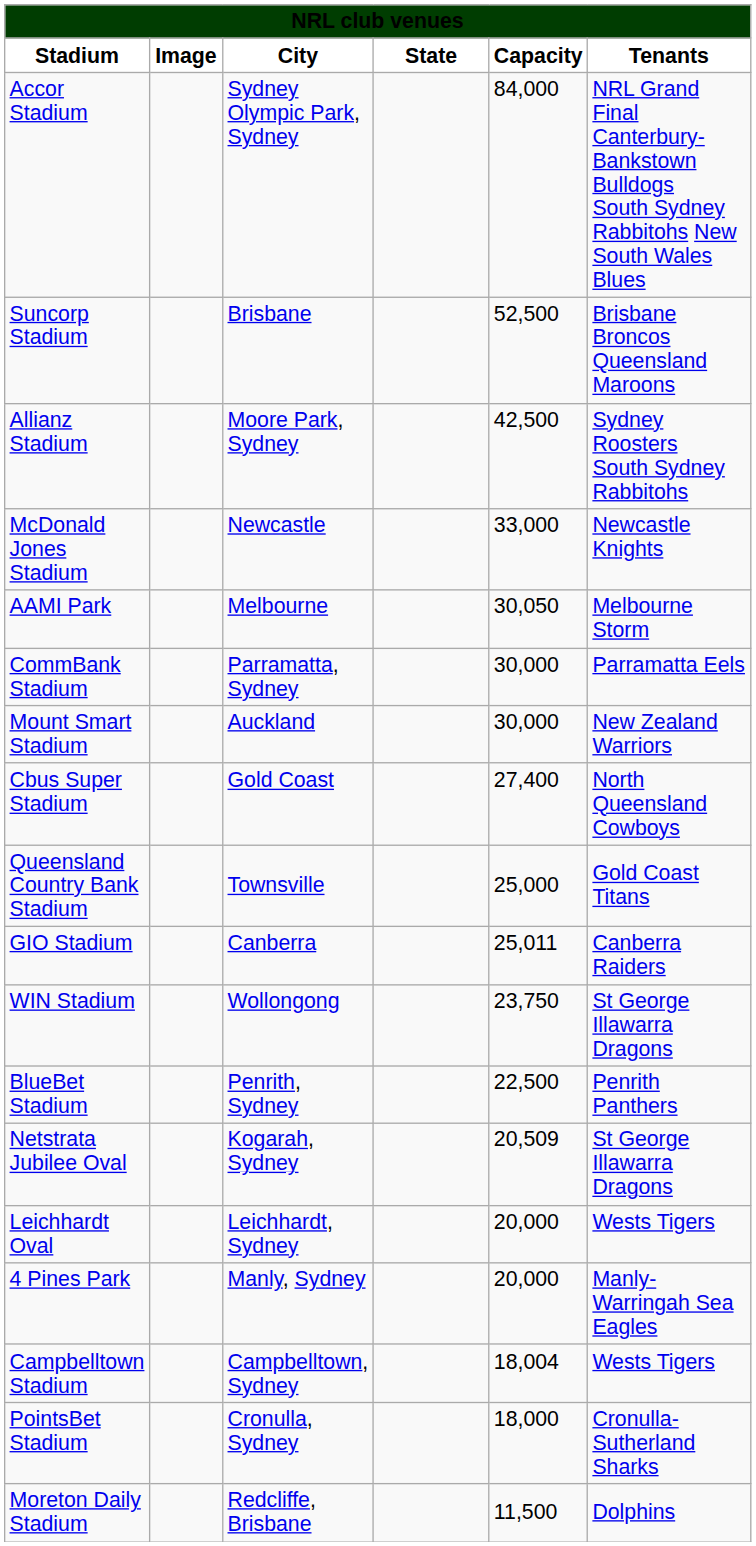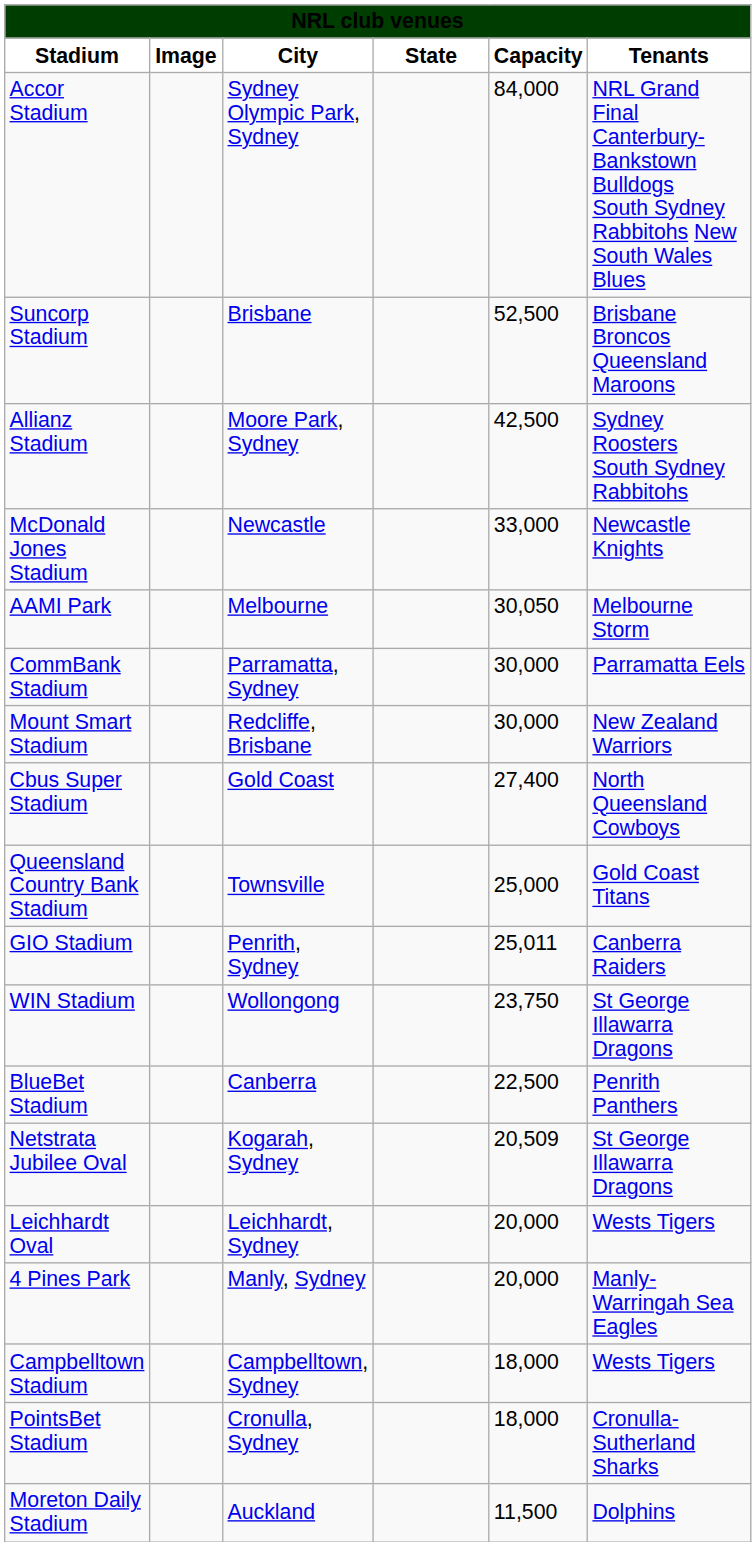(271, 722) Auckland -> (272, 734) Redcliffe, Brisbane
(272, 943) Canberra -> (264, 955) Penrith, Sydney
(264, 1094) Penrith, Sydney -> (272, 1082) Canberra
(526, 1361) 18,004 -> (526, 1361) 18,000
(272, 1512) Redcliffe, Brisbane -> (271, 1512) Auckland
